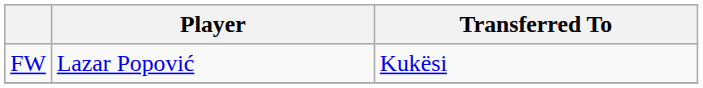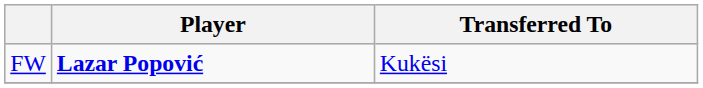(126, 63) normal -> (130, 63) bold
